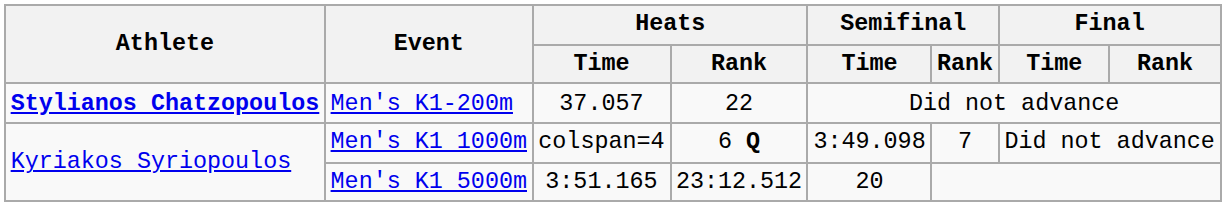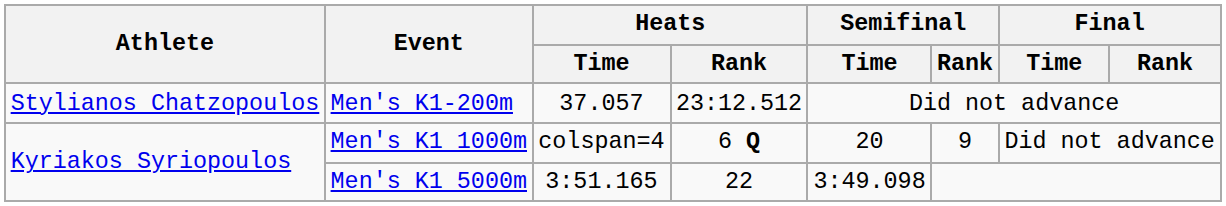(165, 103) bold -> (165, 103) normal
(739, 103) 22 -> (739, 103) 23:12.512
(870, 142) 3:49.098 -> (870, 142) 20
(965, 142) 7 -> (965, 142) 9
(739, 182) 23:12.512 -> (739, 182) 22
(870, 182) 20 -> (870, 182) 3:49.098
